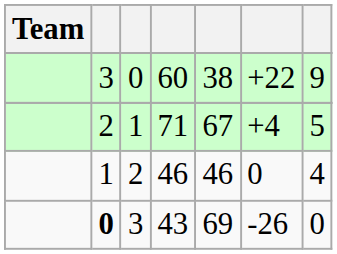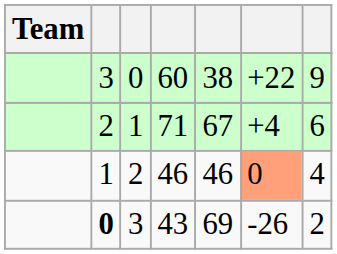(317, 126) 5 -> (317, 126) 6
(255, 175) no background -> (255, 175) lightsalmon background
(317, 223) 0 -> (317, 223) 2
